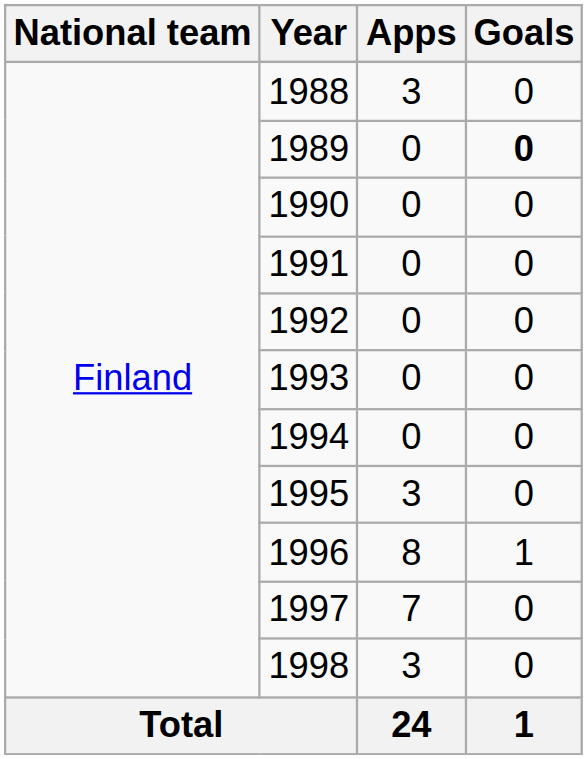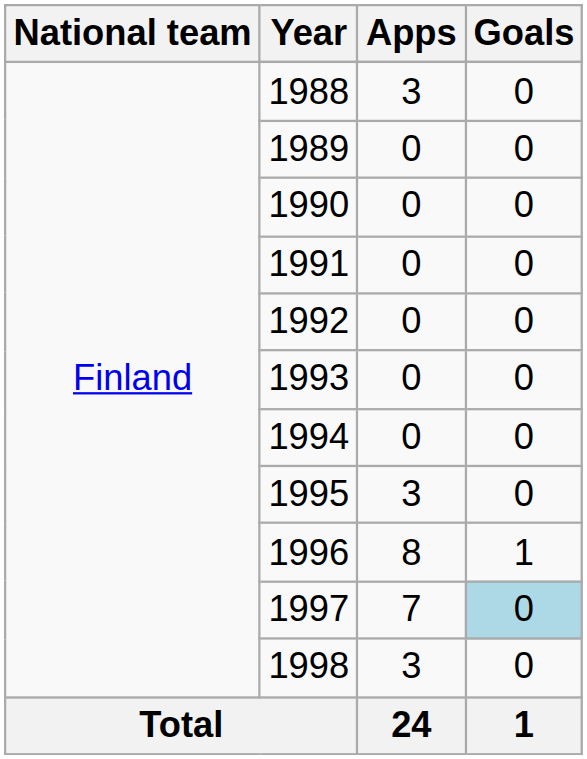(524, 148) bold -> (524, 148) normal
(524, 609) no background -> (524, 609) lightblue background
